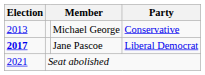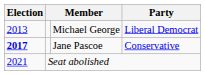(152, 29) Conservative -> (161, 29) Liberal Democrat
(161, 45) Liberal Democrat -> (152, 45) Conservative
